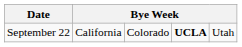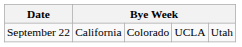(191, 32) bold -> (190, 32) normal
